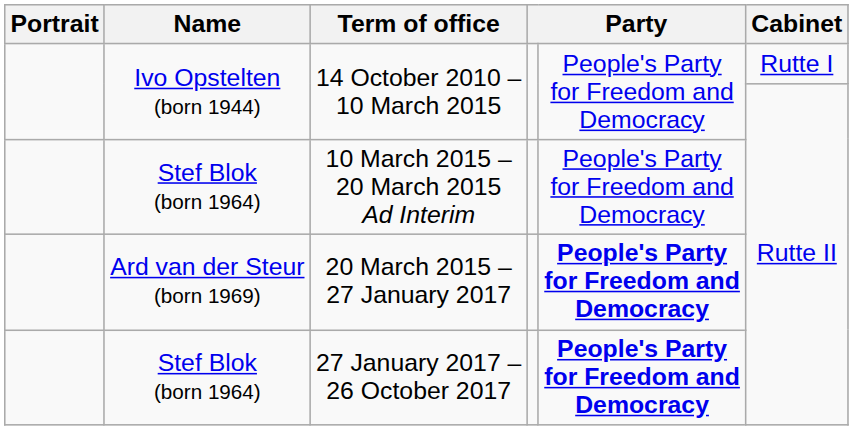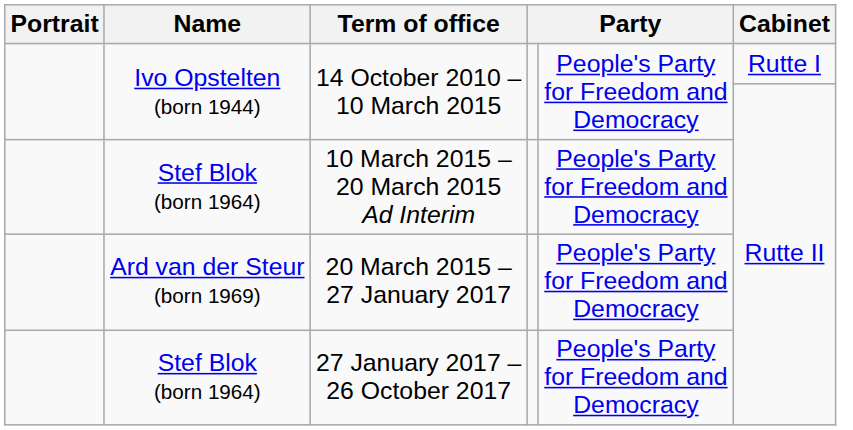(642, 281) bold -> (636, 281) normal
(642, 376) bold -> (636, 376) normal
